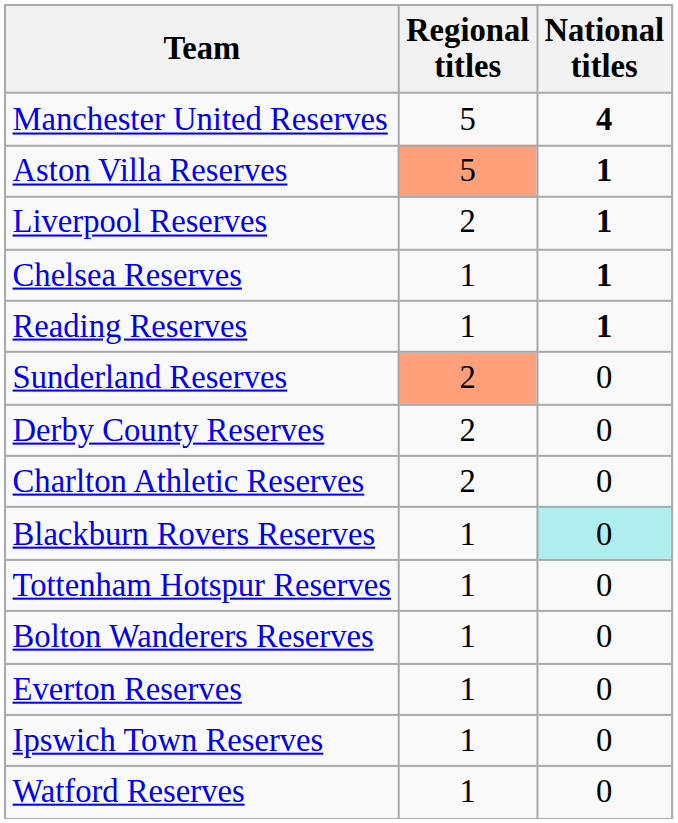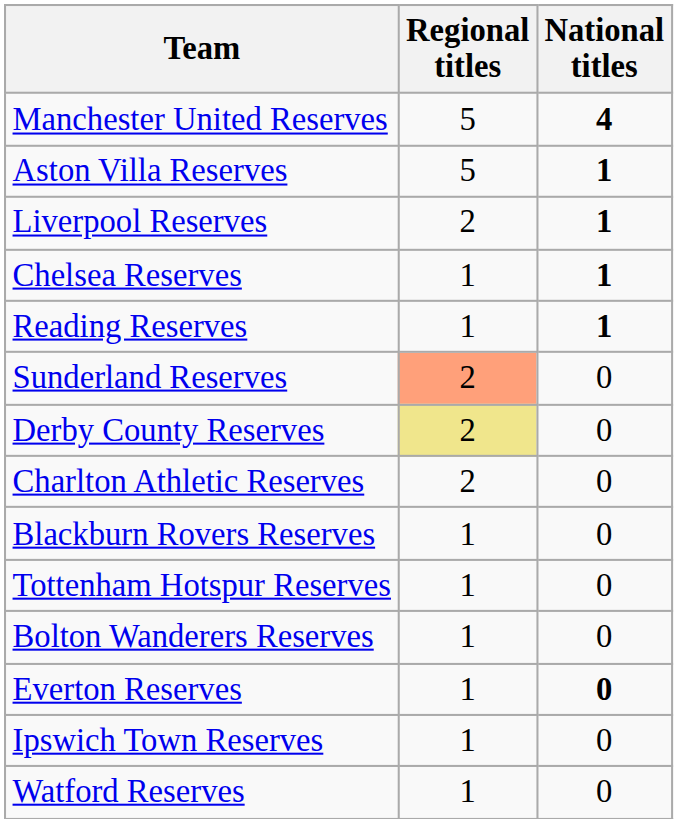(468, 170) lightsalmon background -> (468, 170) no background
(468, 429) no background -> (468, 429) khaki background
(604, 532) paleturquoise background -> (604, 532) no background
(604, 688) normal -> (604, 688) bold
